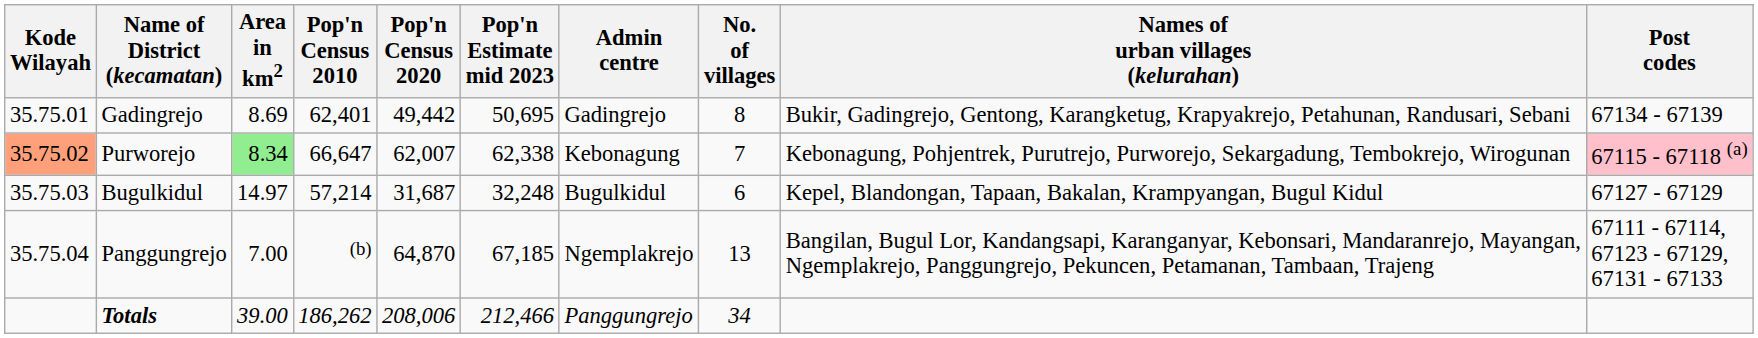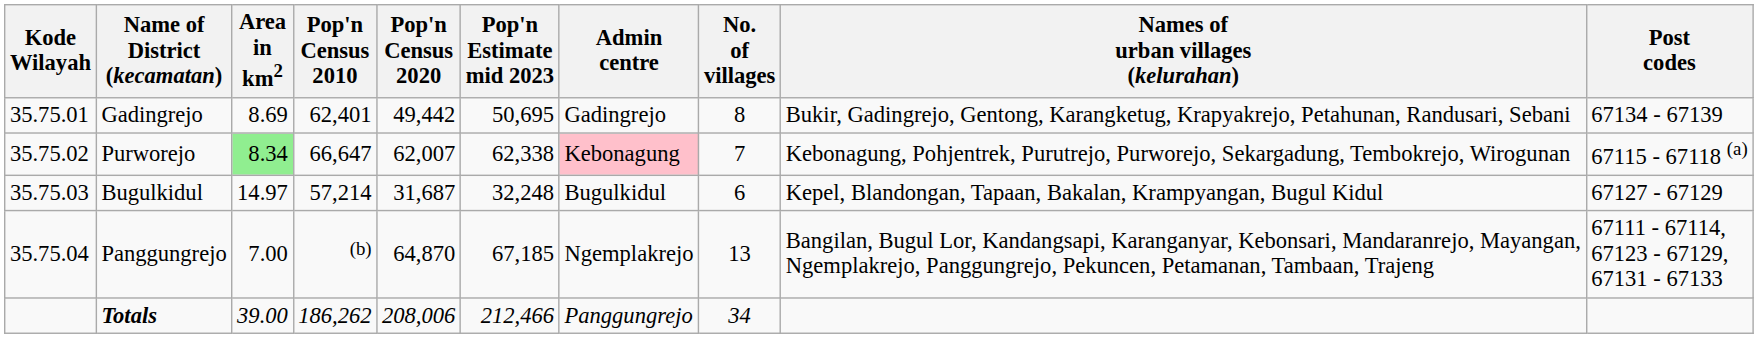(49, 153) lightsalmon background -> (49, 153) no background
(622, 153) no background -> (622, 153) pink background
(1669, 153) pink background -> (1669, 153) no background
